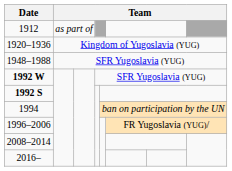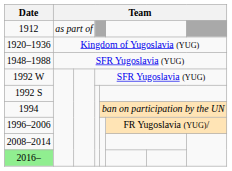(29, 77) bold -> (29, 77) normal
(29, 93) bold -> (29, 93) normal
(29, 158) no background -> (29, 158) lightgreen background
